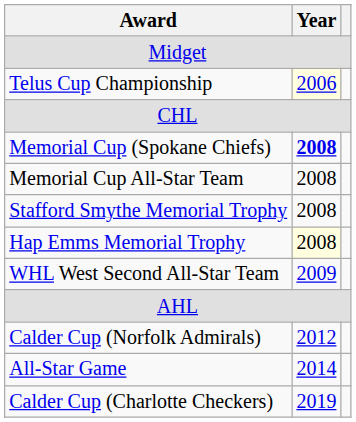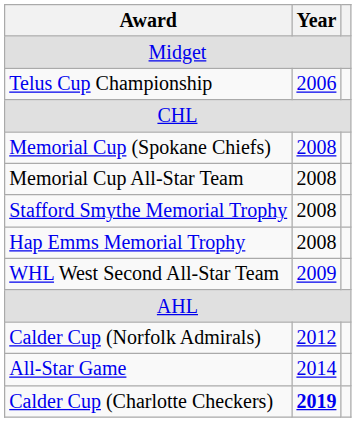(316, 83) lightyellow background -> (316, 83) no background
(316, 147) bold -> (316, 147) normal
(316, 242) lightyellow background -> (316, 242) no background
(316, 400) normal -> (316, 400) bold
